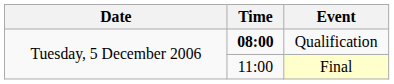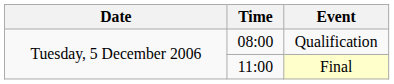(255, 41) bold -> (255, 41) normal
